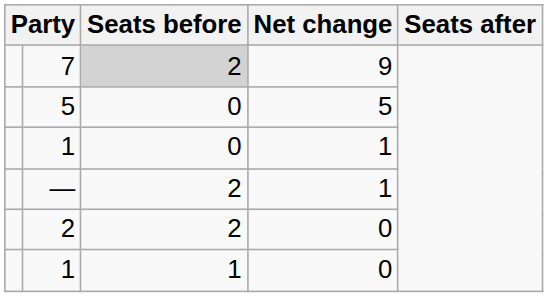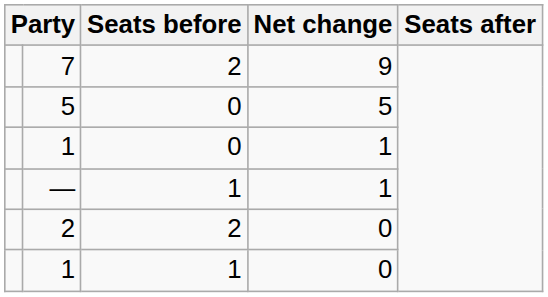(235, 65) lightgrey background -> (235, 65) no background
(235, 188) 2 -> (235, 188) 1
